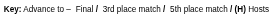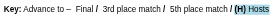(252, 10) no background -> (252, 10) lightblue background
